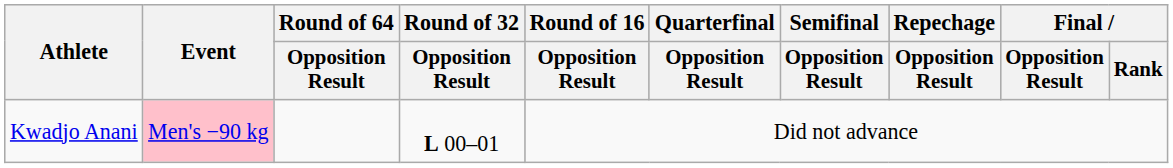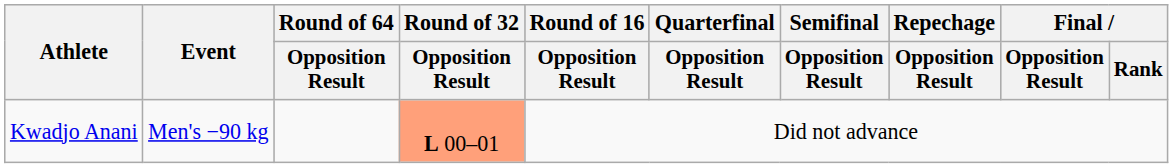(208, 131) pink background -> (208, 131) no background
(462, 144) no background -> (462, 144) lightsalmon background
